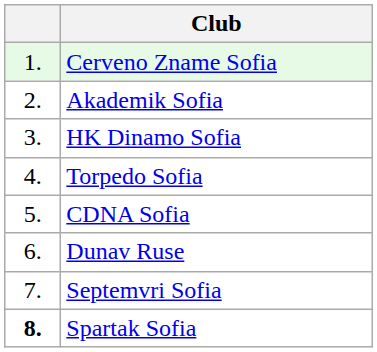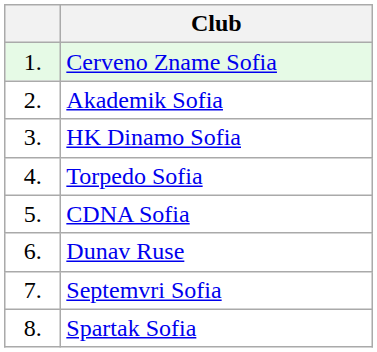(33, 328) bold -> (33, 328) normal
